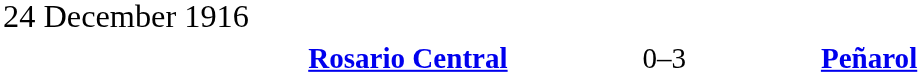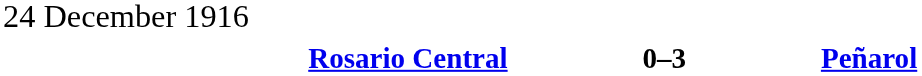(664, 58) normal -> (664, 58) bold
